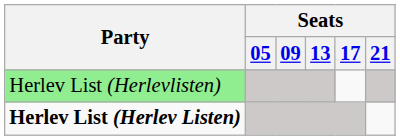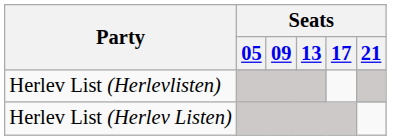(115, 85) lightgreen background -> (115, 85) no background
(125, 118) bold -> (121, 118) normal
